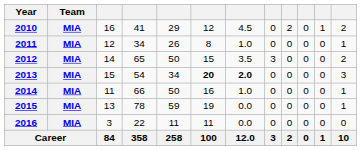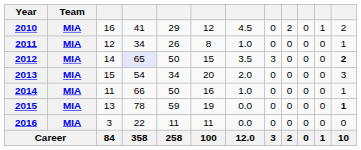(139, 59) no background -> (139, 59) lavender background
(344, 59) normal -> (344, 59) bold
(208, 75) bold -> (208, 75) normal
(245, 75) bold -> (245, 75) normal
(344, 106) normal -> (344, 106) bold
